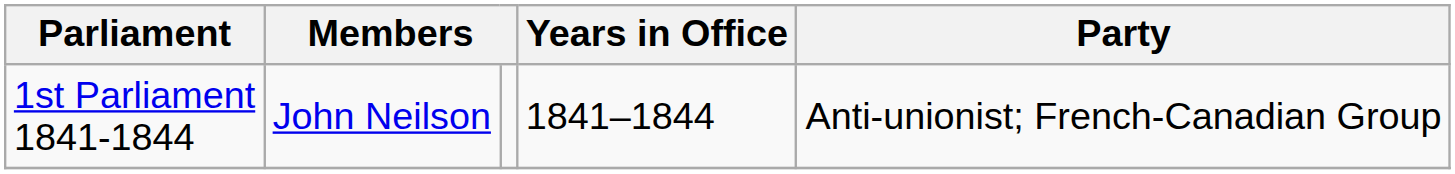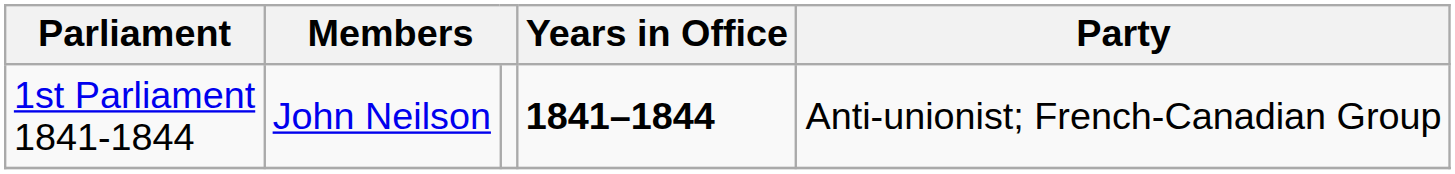(620, 115) normal -> (620, 115) bold
